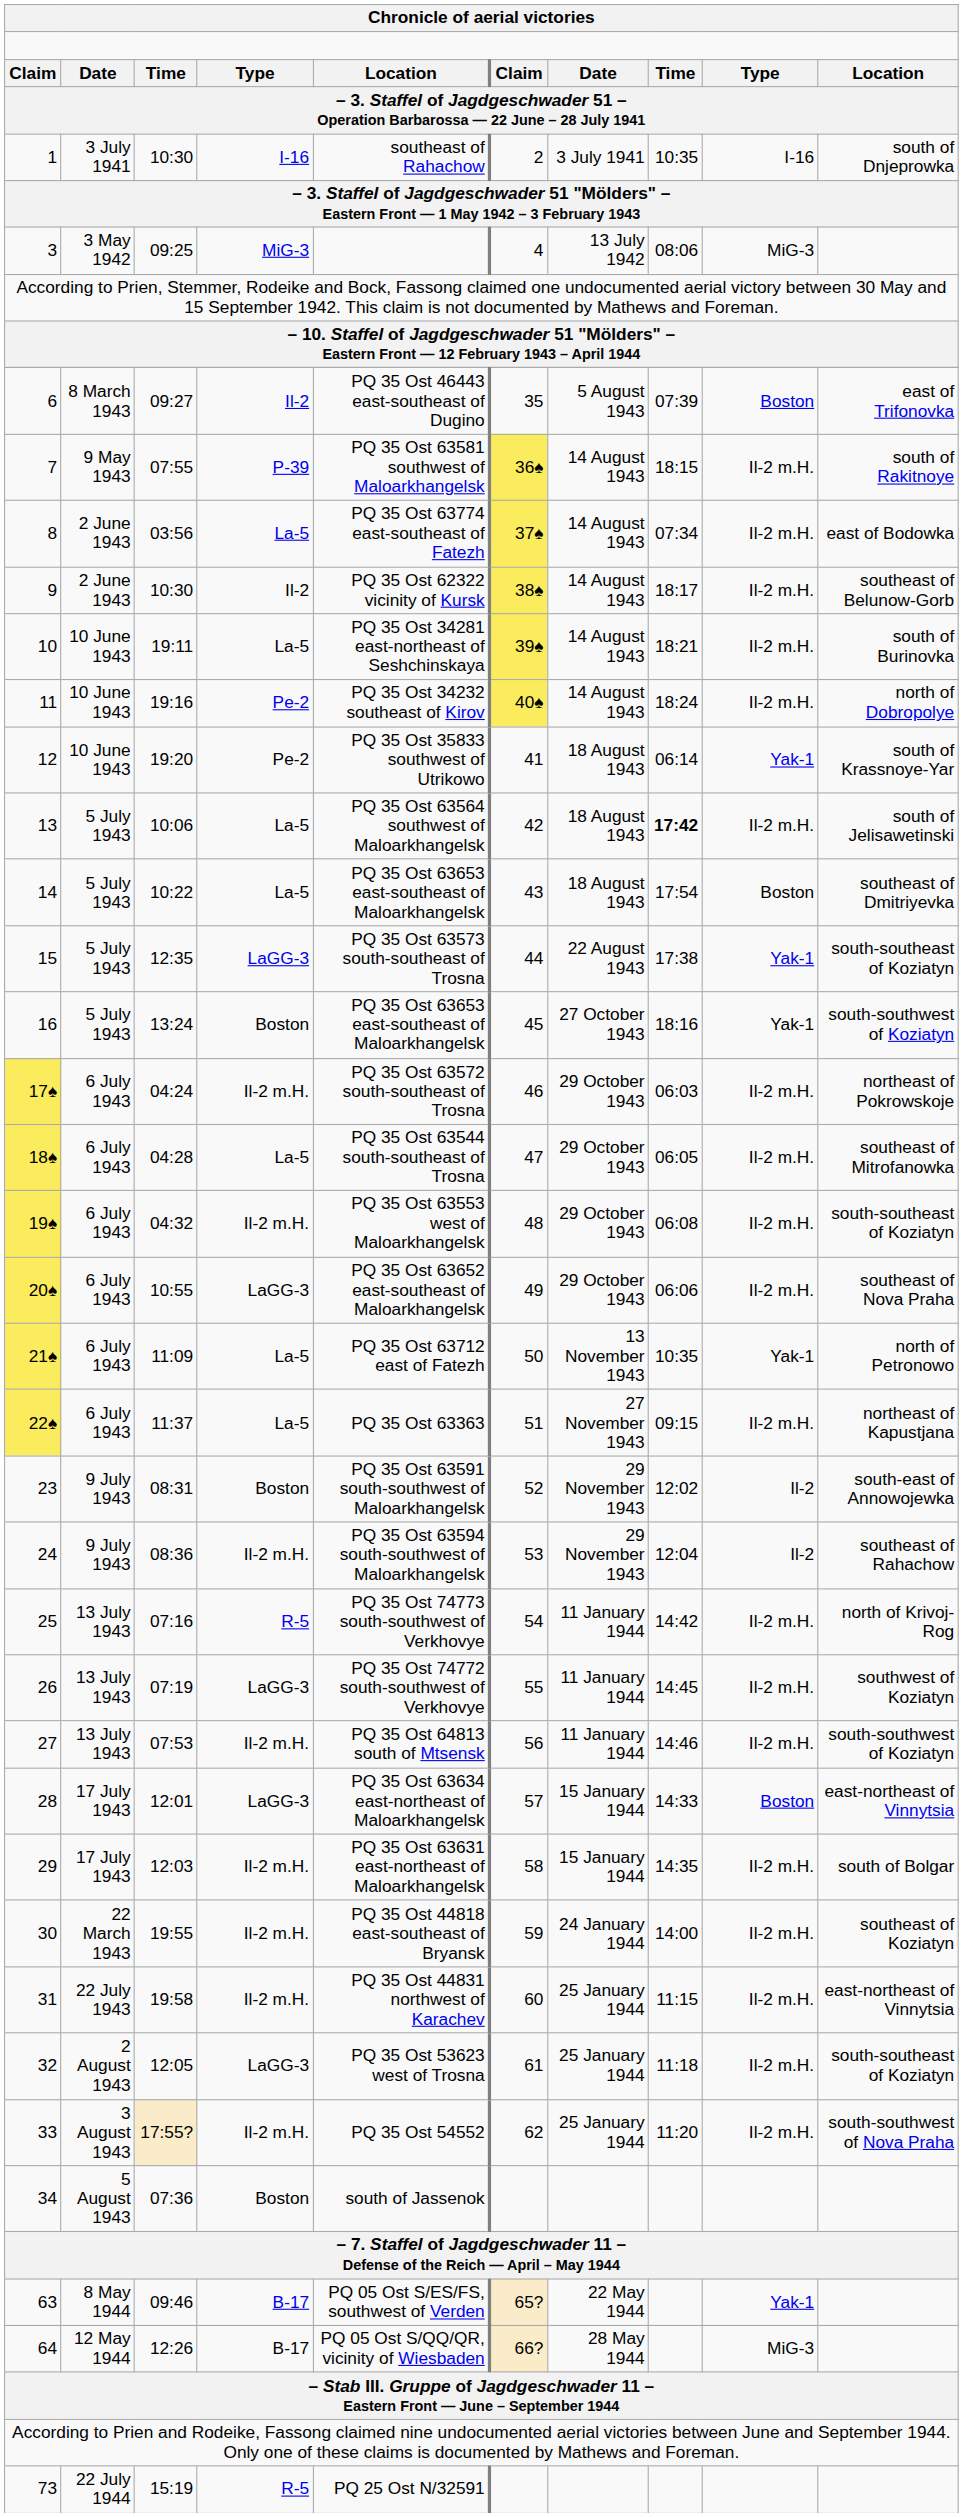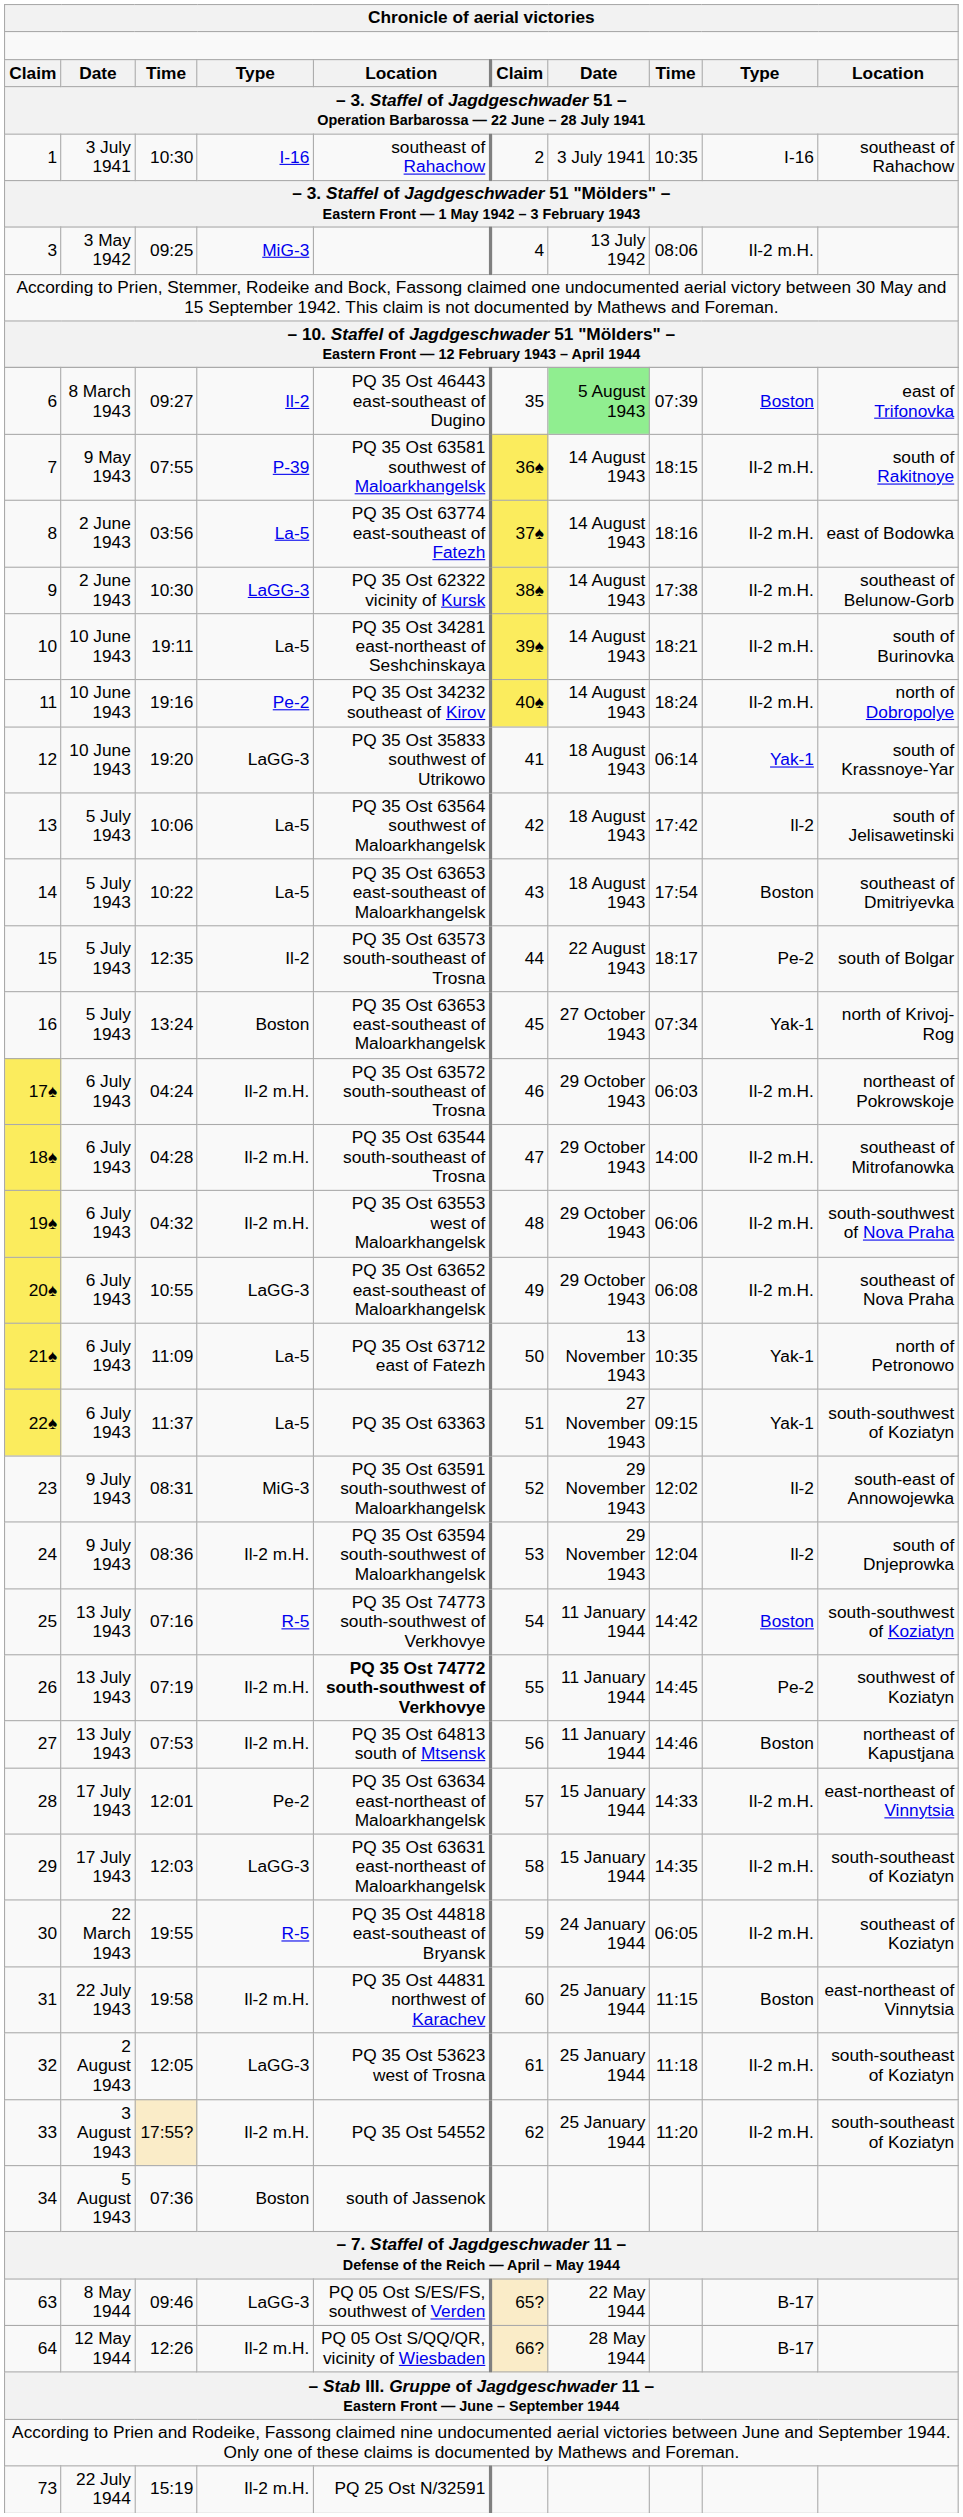(909, 156) south of Dnjeprowka -> (907, 156) southeast of Rahachow
(791, 250) MiG-3 -> (781, 250) Il-2 m.H.
(611, 400) no background -> (612, 400) lightgreen background
(677, 533) 07:34 -> (676, 533) 18:16
(297, 590) Il-2 -> (279, 590) LaGG-3
(677, 590) 18:17 -> (676, 590) 17:38
(291, 759) Pe-2 -> (279, 759) LaGG-3
(676, 826) bold -> (676, 826) normal
(782, 826) Il-2 m.H. -> (802, 826) Il-2
(278, 958) LaGG-3 -> (297, 958) Il-2
(677, 958) 17:38 -> (676, 958) 18:17
(792, 958) Yak-1 -> (796, 958) Pe-2
(893, 958) south-southeast of Koziatyn -> (896, 958) south of Bolgar
(677, 1024) 18:16 -> (676, 1024) 07:34
(891, 1024) south-southwest of Koziatyn -> (898, 1024) north of Krivoj-Rog
(292, 1157) La-5 -> (277, 1157) Il-2 m.H.
(677, 1157) 06:05 -> (676, 1157) 14:00
(677, 1223) 06:08 -> (676, 1223) 06:06
(893, 1223) south-southeast of Koziatyn -> (891, 1223) south-southwest of Nova Praha
(677, 1290) 06:06 -> (676, 1290) 06:08
(782, 1422) Il-2 m.H. -> (792, 1422) Yak-1
(909, 1422) northeast of Kapustjana -> (891, 1422) south-southwest of Koziatyn
(282, 1488) Boston -> (286, 1488) MiG-3
(907, 1555) southeast of Rahachow -> (909, 1555) south of Dnjeprowka
(782, 1621) Il-2 m.H. -> (787, 1621) Boston
(898, 1621) north of Krivoj-Rog -> (891, 1621) south-southwest of Koziatyn
(278, 1687) LaGG-3 -> (277, 1687) Il-2 m.H.
(412, 1687) normal -> (406, 1687) bold
(782, 1687) Il-2 m.H. -> (796, 1687) Pe-2
(782, 1744) Il-2 m.H. -> (787, 1744) Boston
(891, 1744) south-southwest of Koziatyn -> (909, 1744) northeast of Kapustjana
(278, 1800) LaGG-3 -> (291, 1800) Pe-2
(787, 1800) Boston -> (781, 1800) Il-2 m.H.
(276, 1867) Il-2 m.H. -> (279, 1867) LaGG-3
(896, 1867) south of Bolgar -> (893, 1867) south-southeast of Koziatyn
(276, 1933) Il-2 m.H. -> (295, 1933) R-5
(677, 1933) 14:00 -> (676, 1933) 06:05
(782, 1999) Il-2 m.H. -> (787, 1999) Boston
(891, 2132) south-southwest of Nova Praha -> (893, 2132) south-southeast of Koziatyn
(291, 2301) B-17 -> (279, 2301) LaGG-3
(792, 2301) Yak-1 -> (796, 2301) B-17
(291, 2348) B-17 -> (277, 2348) Il-2 m.H.
(791, 2348) MiG-3 -> (796, 2348) B-17
(295, 2489) R-5 -> (277, 2489) Il-2 m.H.
